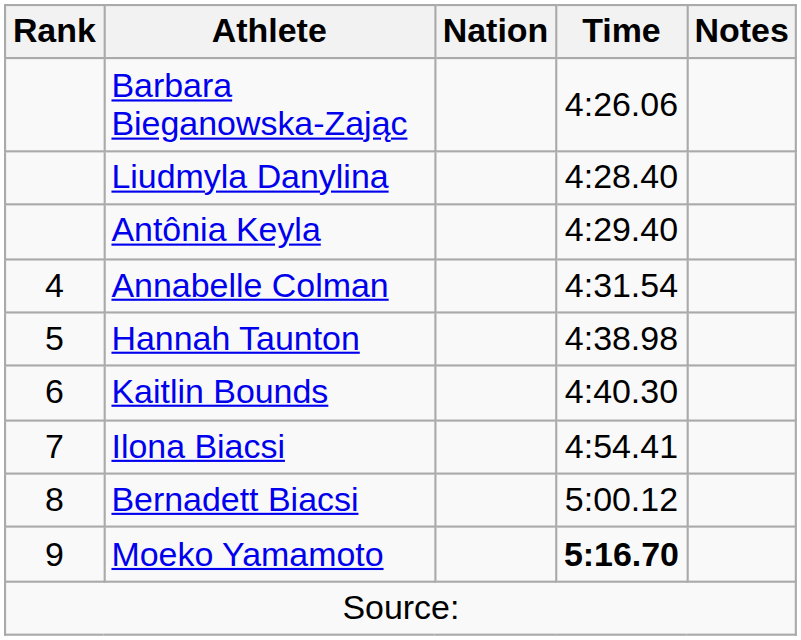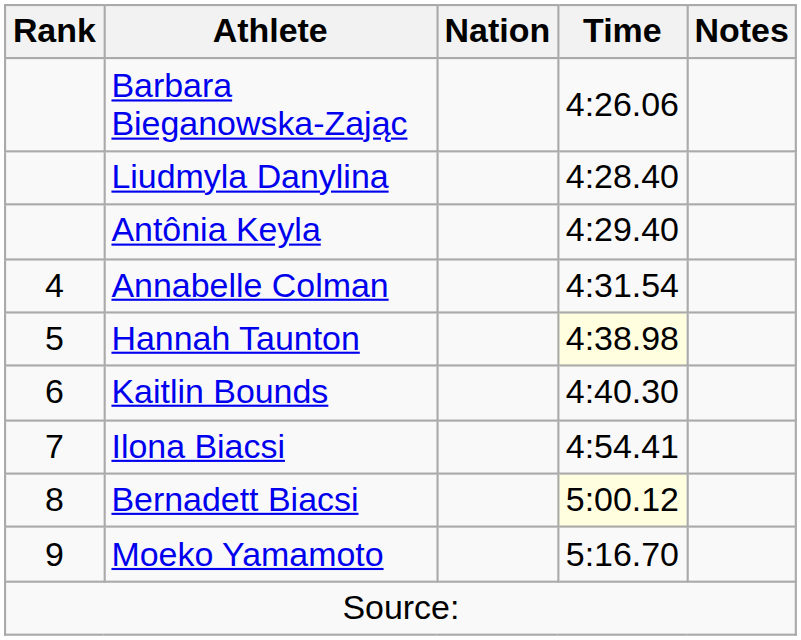(621, 338) no background -> (622, 338) lightyellow background
(621, 499) no background -> (622, 499) lightyellow background
(621, 553) bold -> (622, 553) normal
